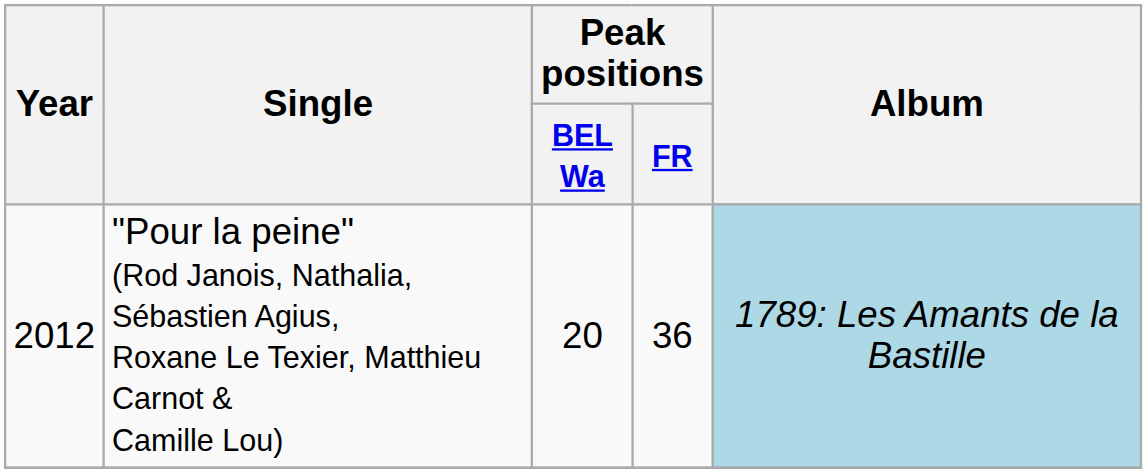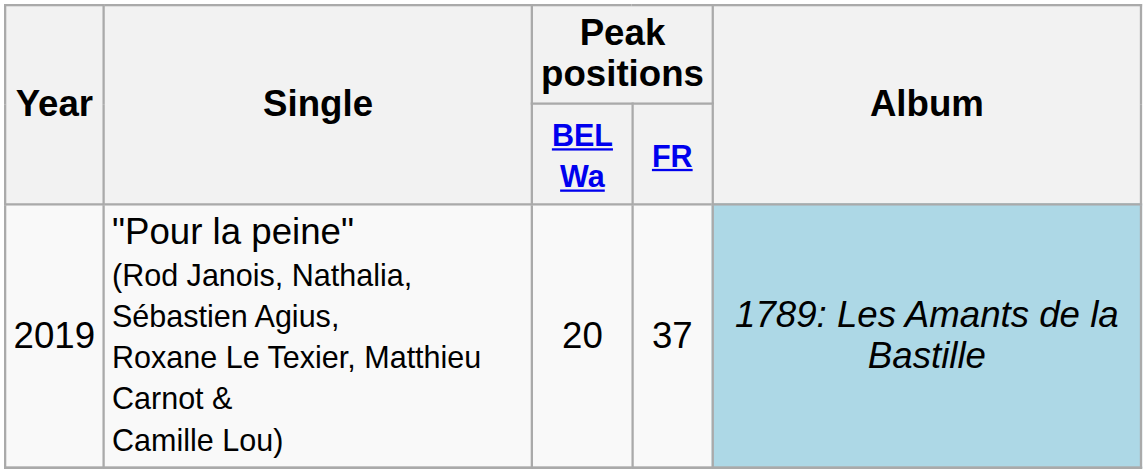(54, 335) 2012 -> (54, 335) 2019
(672, 335) 36 -> (672, 335) 37
